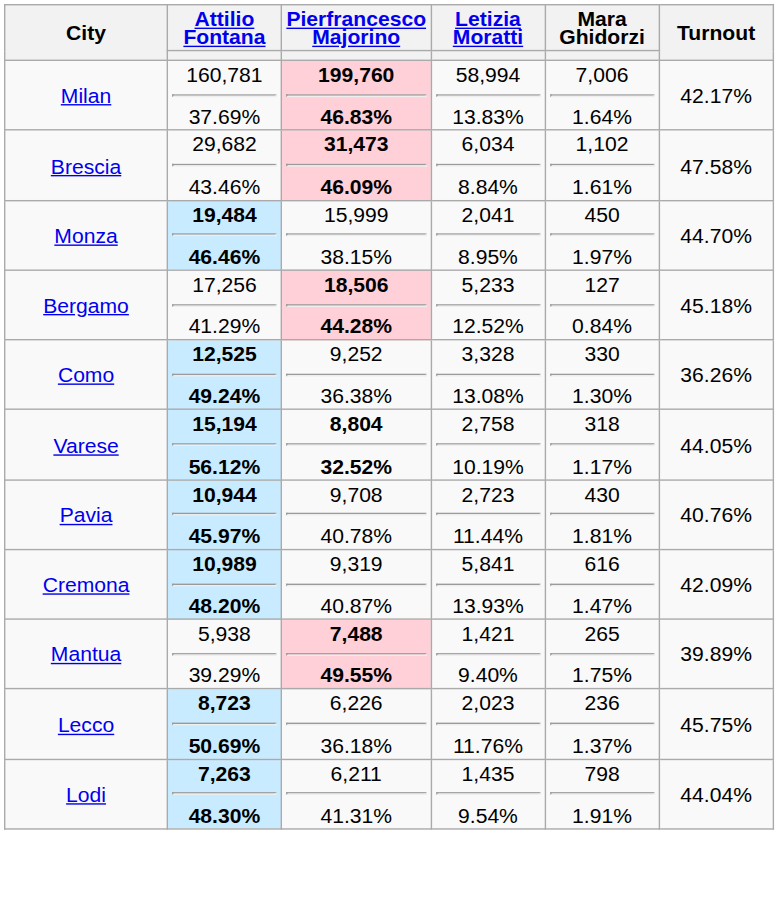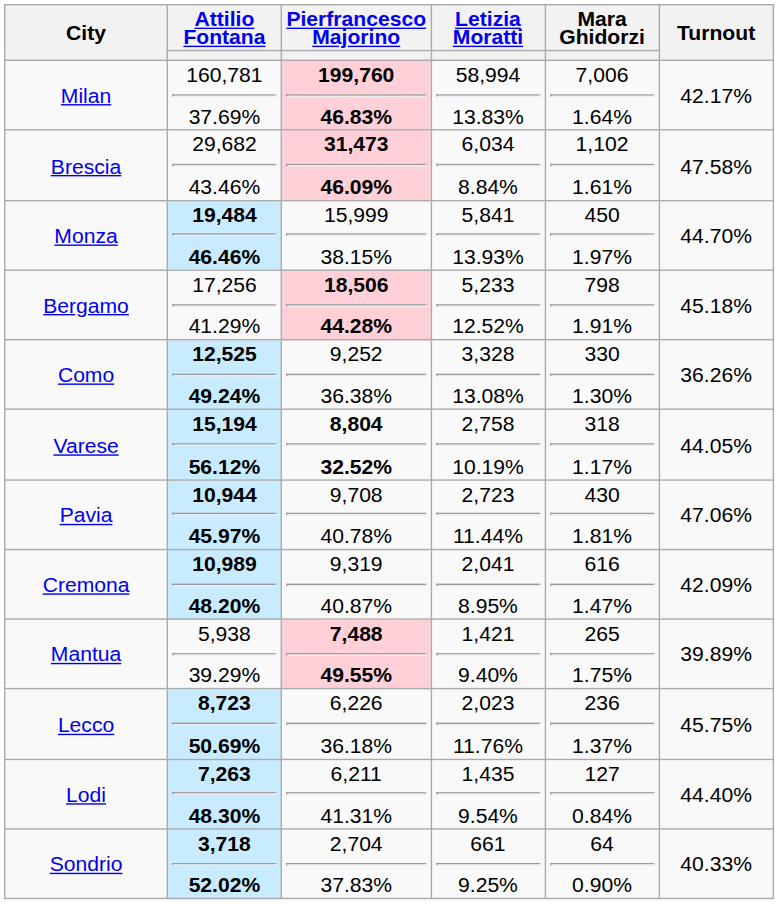(488, 235) 2,041 8.95% -> (488, 235) 5,841 13.93%
(602, 305) 127 0.84% -> (602, 305) 798 1.91%
(716, 515) 40.76% -> (716, 515) 47.06%
(488, 585) 5,841 13.93% -> (488, 585) 2,041 8.95%
(602, 794) 798 1.91% -> (602, 794) 127 0.84%
(716, 794) 44.04% -> (716, 794) 44.40%
+ row: (86, 864)
